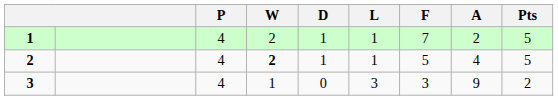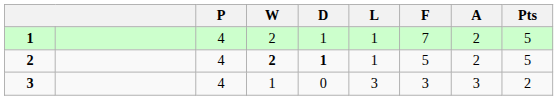(323, 60) normal -> (323, 60) bold
(476, 60) 4 -> (476, 60) 2
(476, 83) 9 -> (476, 83) 3
